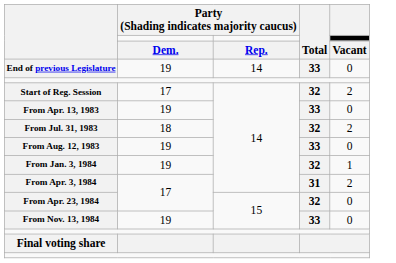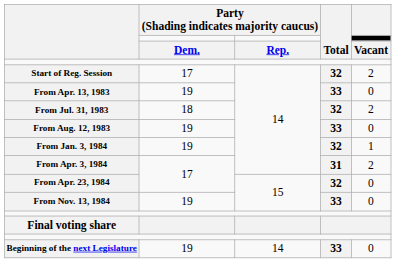- row: (61, 68)
+ row: (72, 248)
